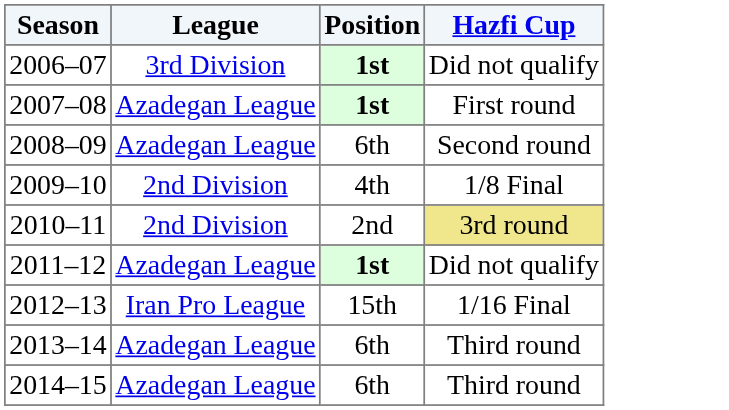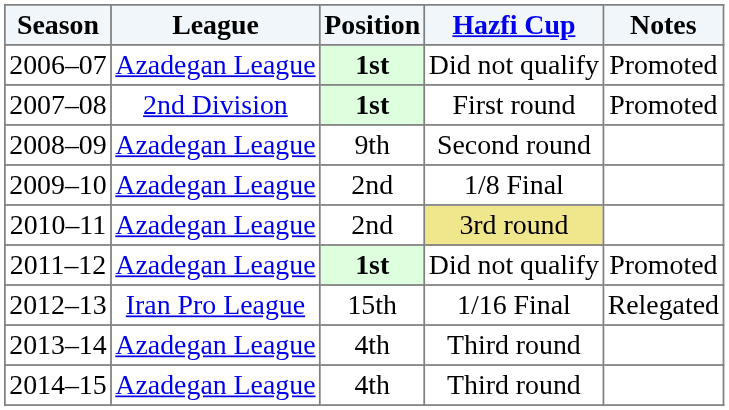+ column: (663, 24)
(215, 64) 3rd Division -> (215, 64) Azadegan League
(215, 104) Azadegan League -> (215, 104) 2nd Division
(372, 144) 6th -> (372, 144) 9th
(215, 184) 2nd Division -> (215, 184) Azadegan League
(372, 184) 4th -> (372, 184) 2nd
(215, 224) 2nd Division -> (215, 224) Azadegan League
(372, 344) 6th -> (372, 344) 4th
(372, 384) 6th -> (372, 384) 4th
